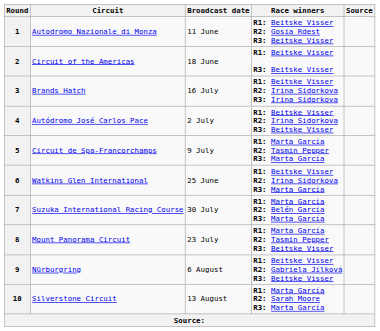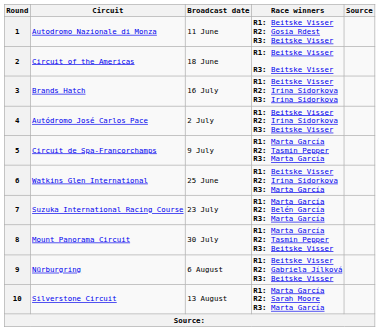(203, 210) 30 July -> (203, 210) 23 July
(203, 240) 23 July -> (203, 240) 30 July
